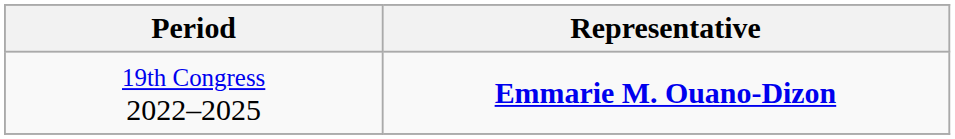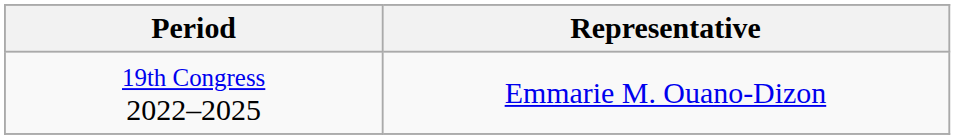(665, 92) bold -> (665, 92) normal
